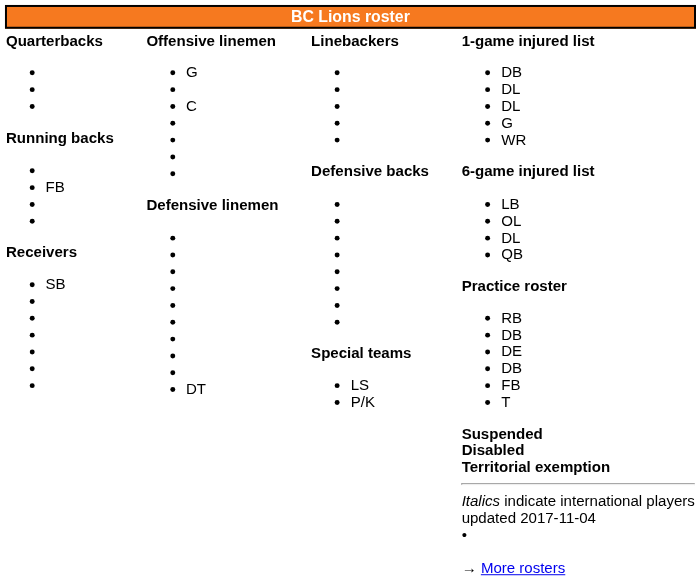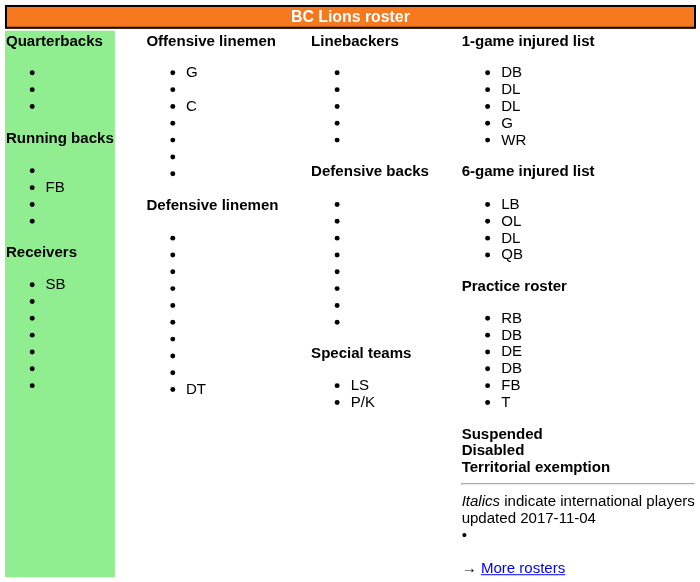(60, 212) no background -> (60, 212) lightgreen background
